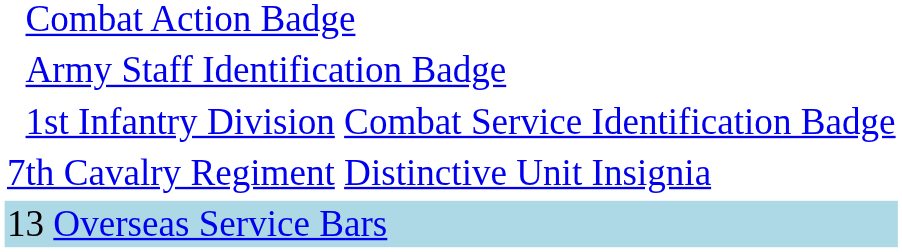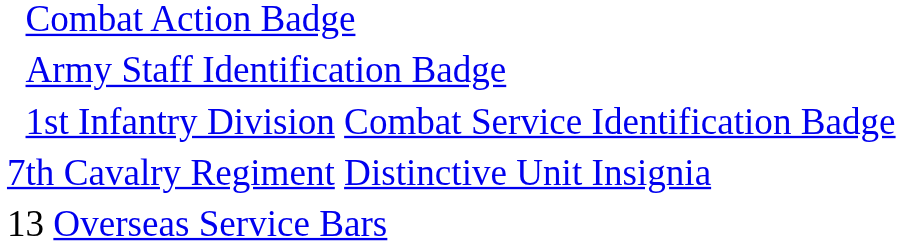(197, 223) lightblue background -> (197, 223) no background
